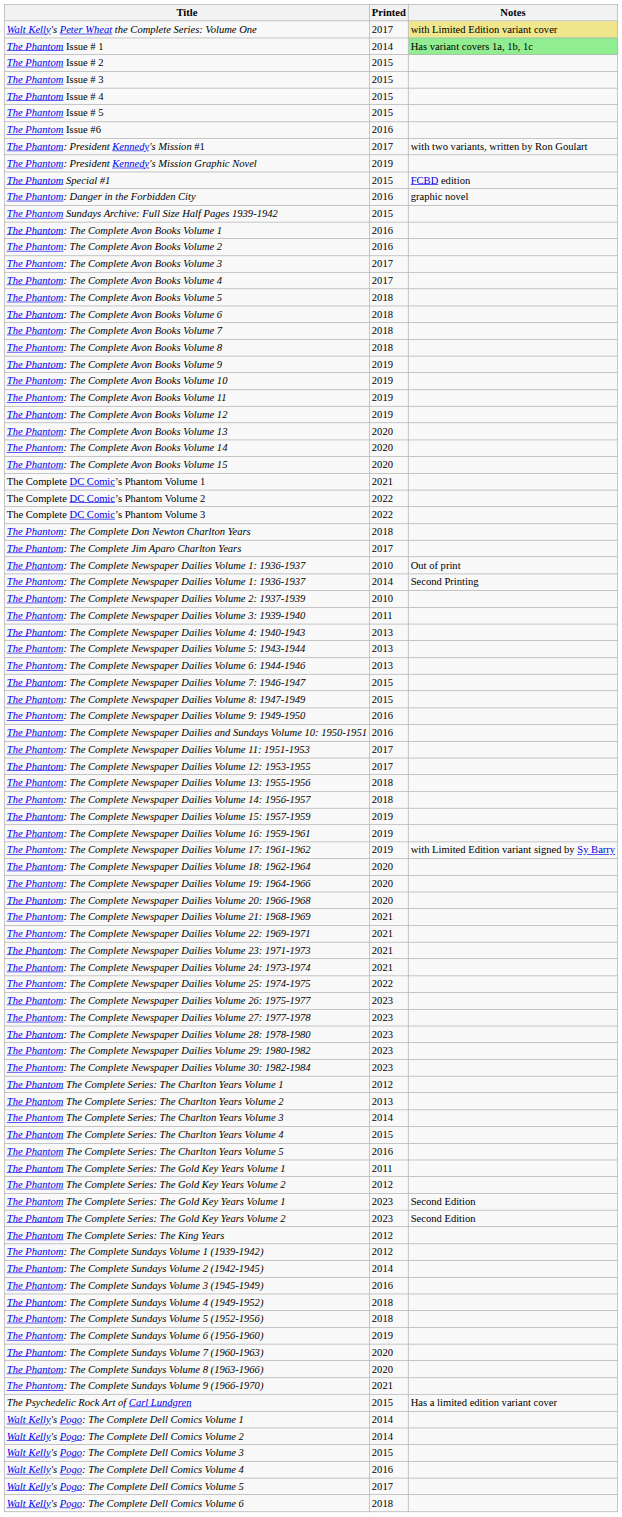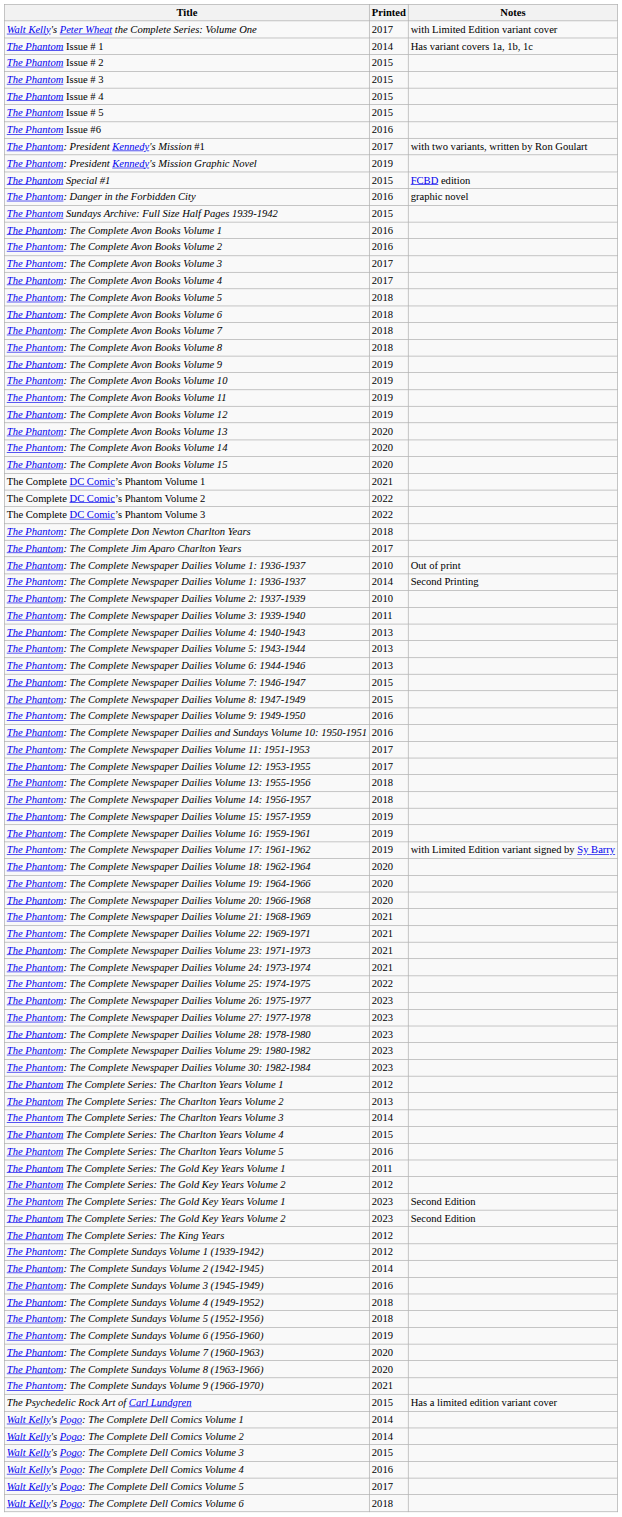(484, 29) khaki background -> (484, 29) no background
(472, 46) lightgreen background -> (472, 46) no background
